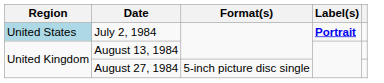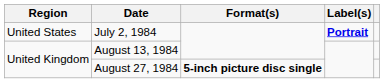(42, 31) lightblue background -> (42, 31) no background
(247, 68) normal -> (253, 68) bold
